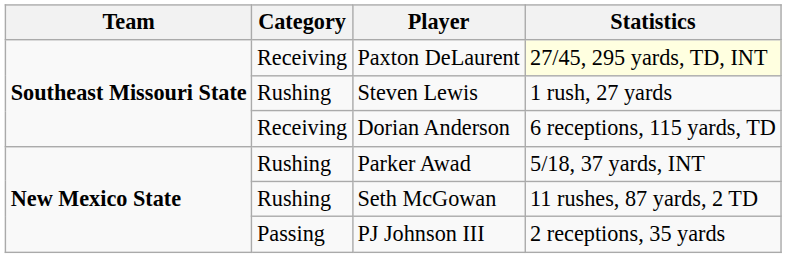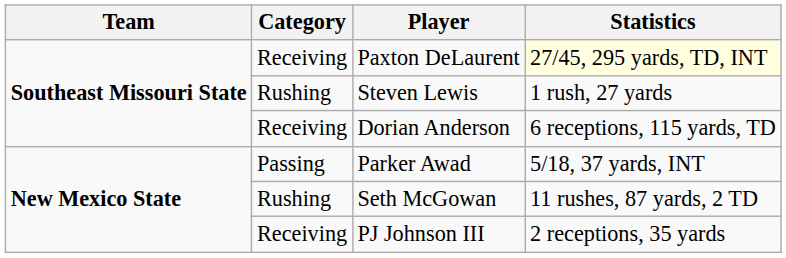(294, 163) Rushing -> (291, 163) Passing
(291, 234) Passing -> (302, 234) Receiving
